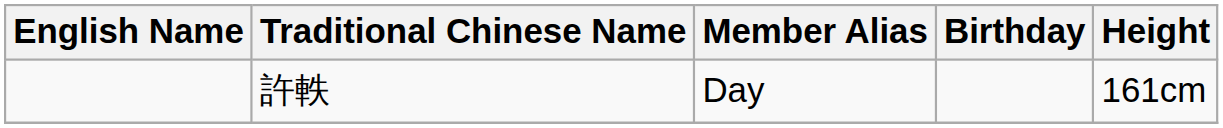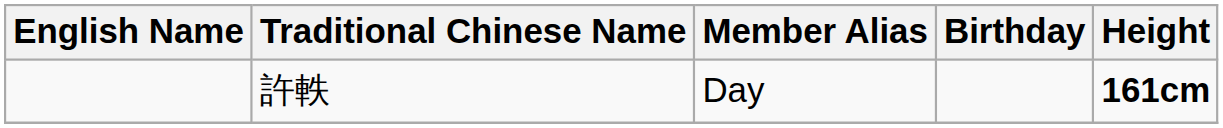(1154, 90) normal -> (1156, 90) bold
